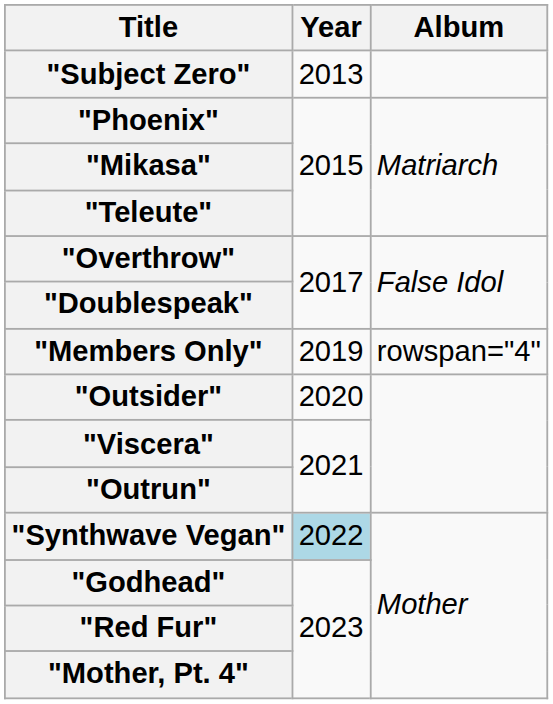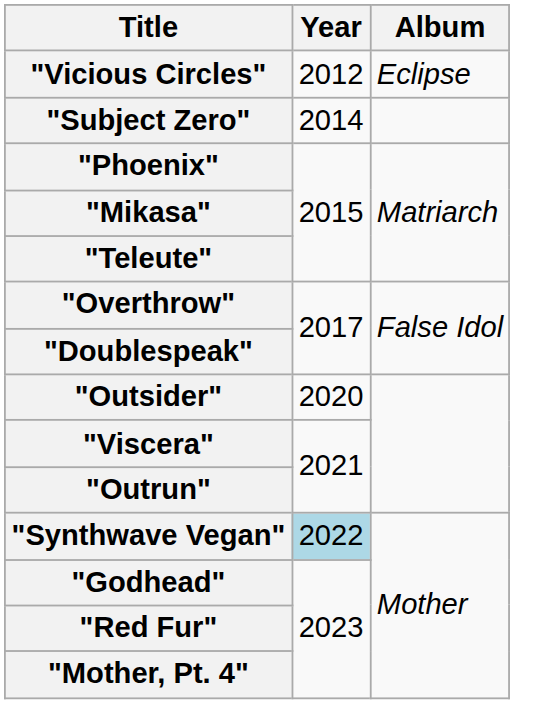+ row: (148, 73)
(331, 73) 2013 -> (331, 119) 2014
- row: (148, 350)
